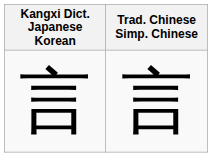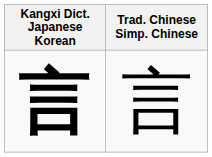(55, 101) normal -> (55, 101) bold
